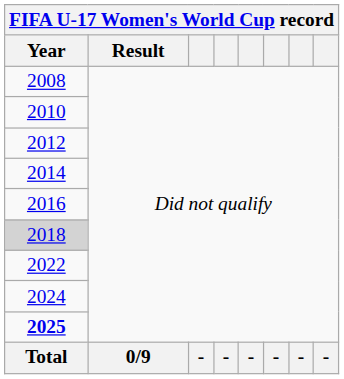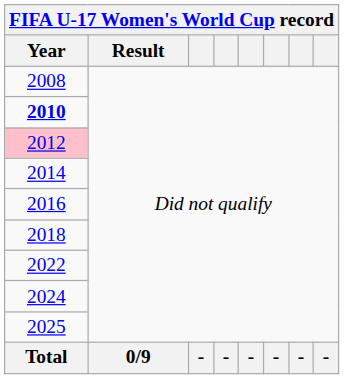(46, 111) normal -> (46, 111) bold
(46, 142) no background -> (46, 142) pink background
(46, 234) lightgrey background -> (46, 234) no background
(46, 326) bold -> (46, 326) normal
